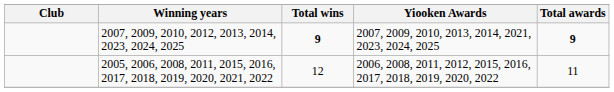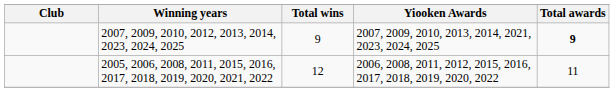(318, 39) bold -> (318, 39) normal
